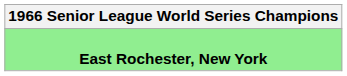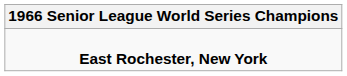(173, 58) lightgreen background -> (173, 58) no background
